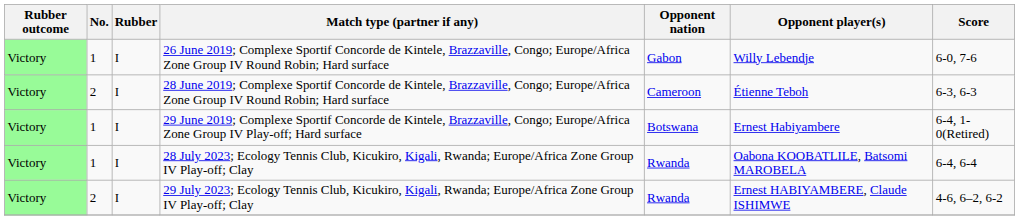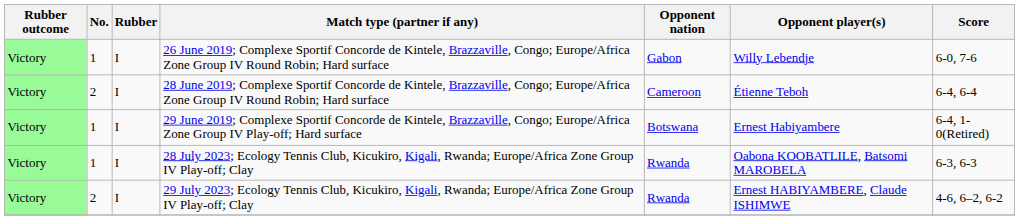(956, 92) 6-3, 6-3 -> (956, 92) 6-4, 6-4
(956, 162) 6-4, 6-4 -> (956, 162) 6-3, 6-3
